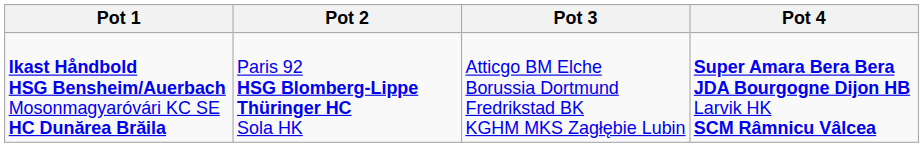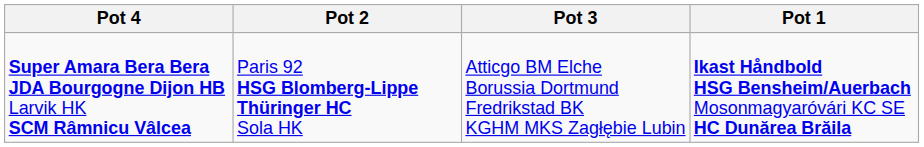columns swapped: (119, 18) <-> (804, 18)
